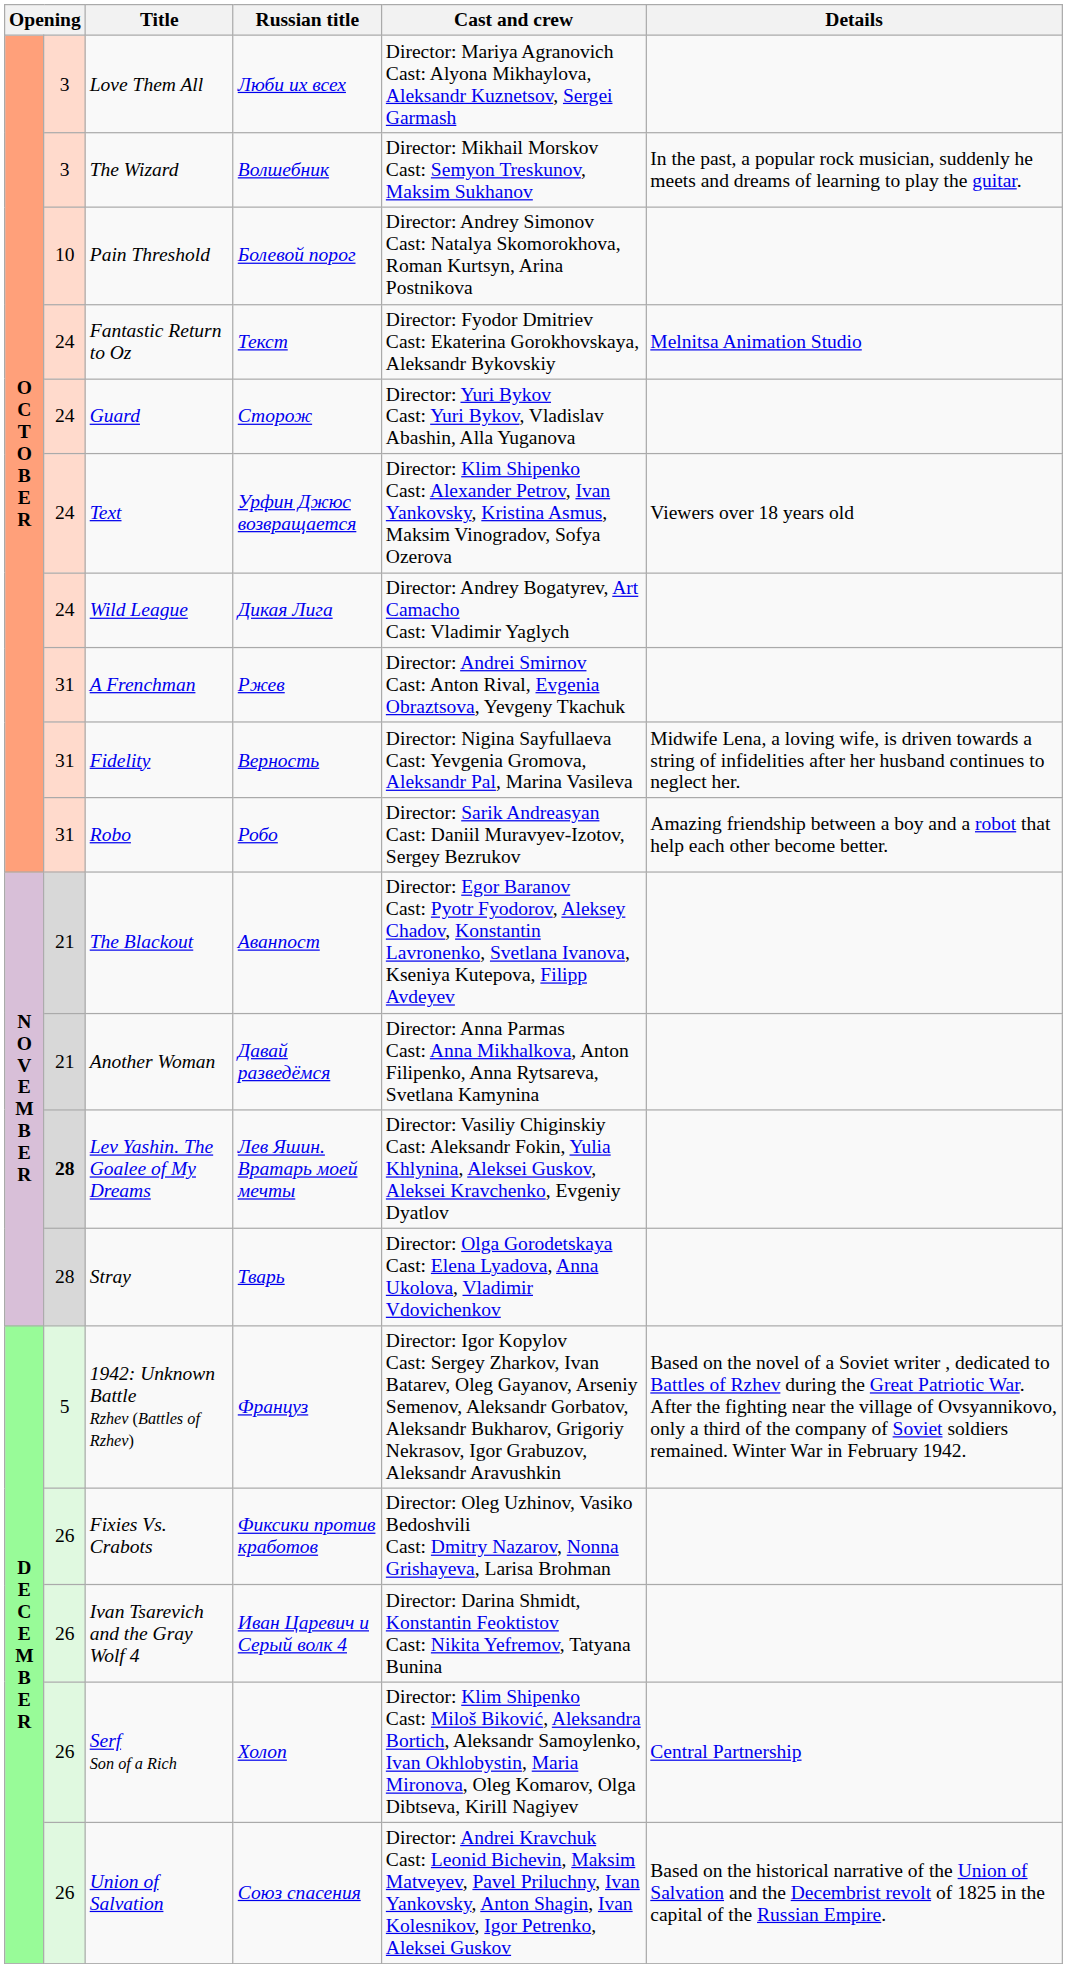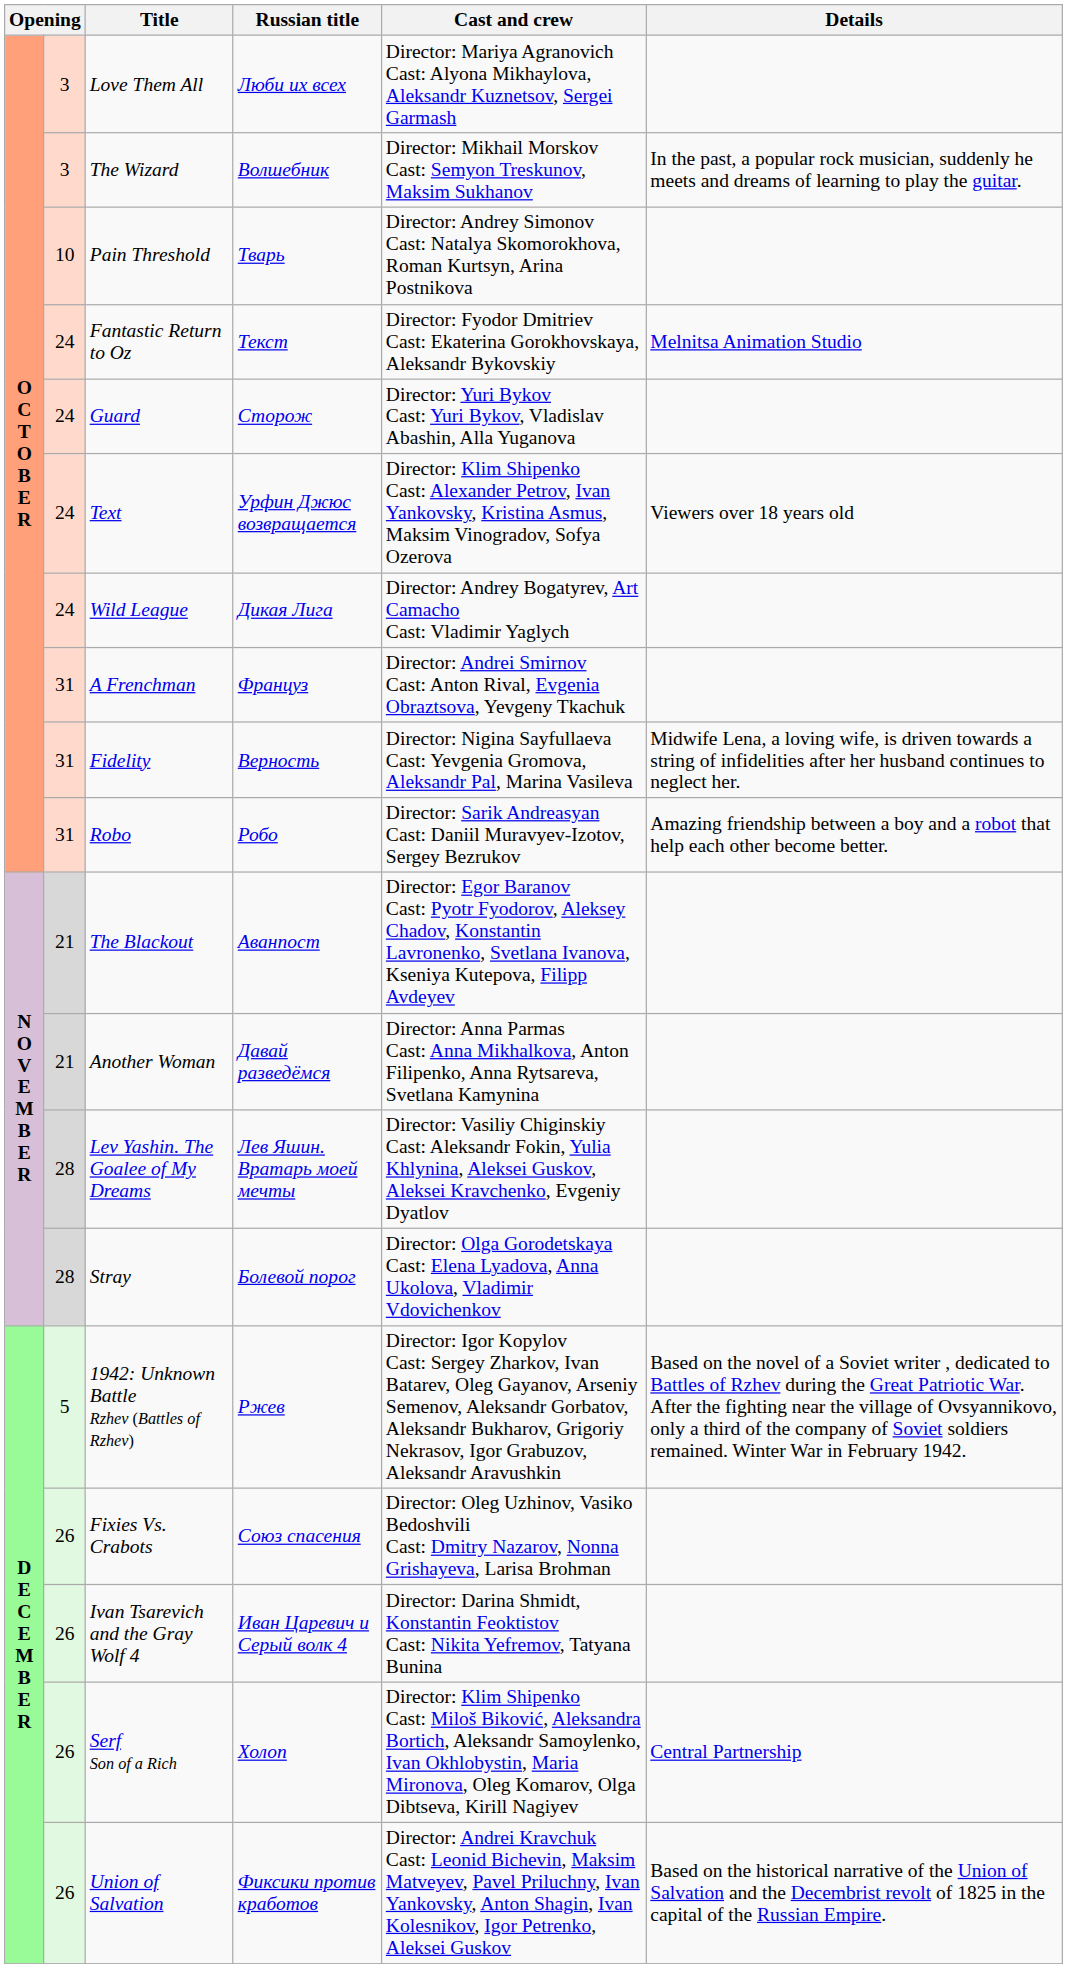(297, 255) Болевой порог -> (261, 255) Тварь
(261, 684) Ржев -> (273, 684) Француз
(65, 1169) bold -> (65, 1169) normal
(261, 1276) Тварь -> (297, 1276) Болевой порог
(273, 1406) Француз -> (261, 1406) Ржев
(307, 1536) Фиксики против кработов -> (299, 1536) Союз спасения
(299, 1892) Союз спасения -> (307, 1892) Фиксики против кработов
